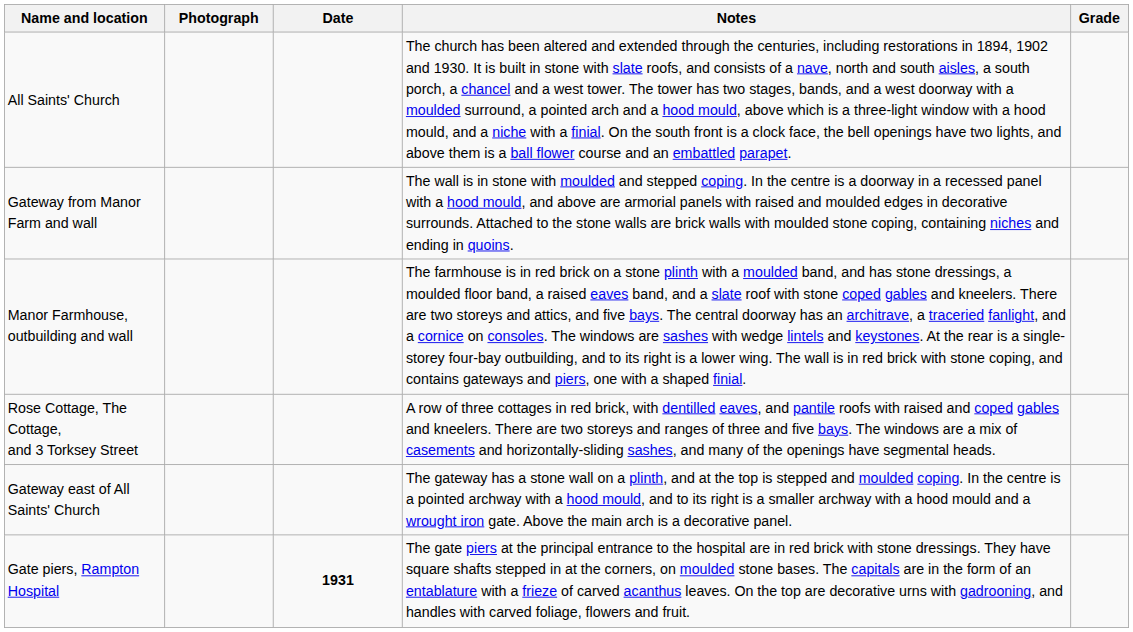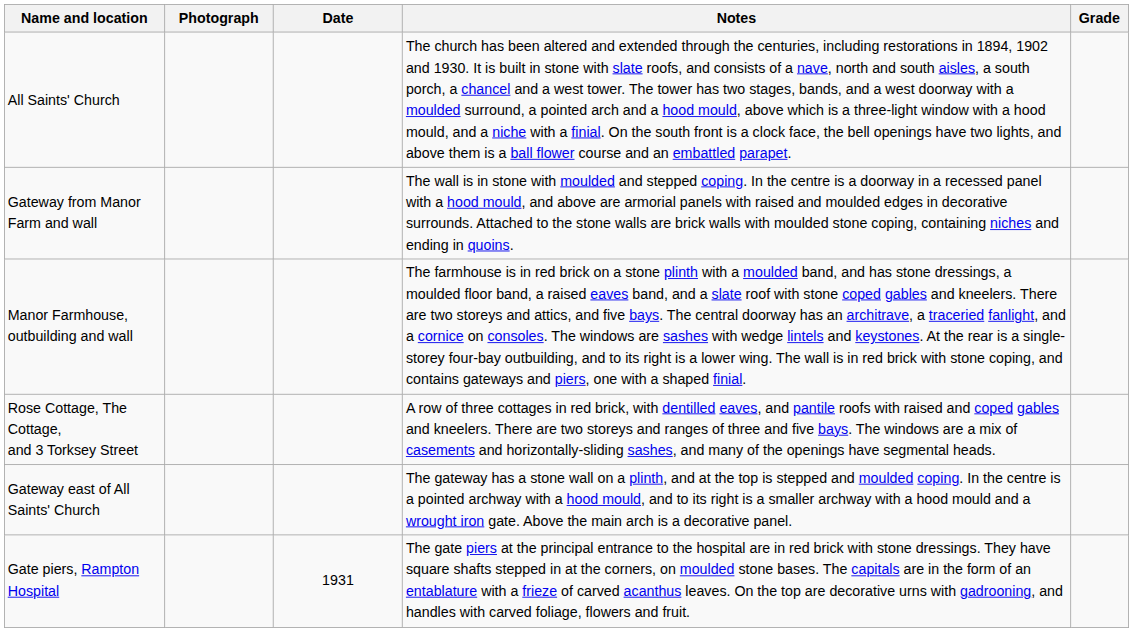(338, 581) bold -> (338, 581) normal
